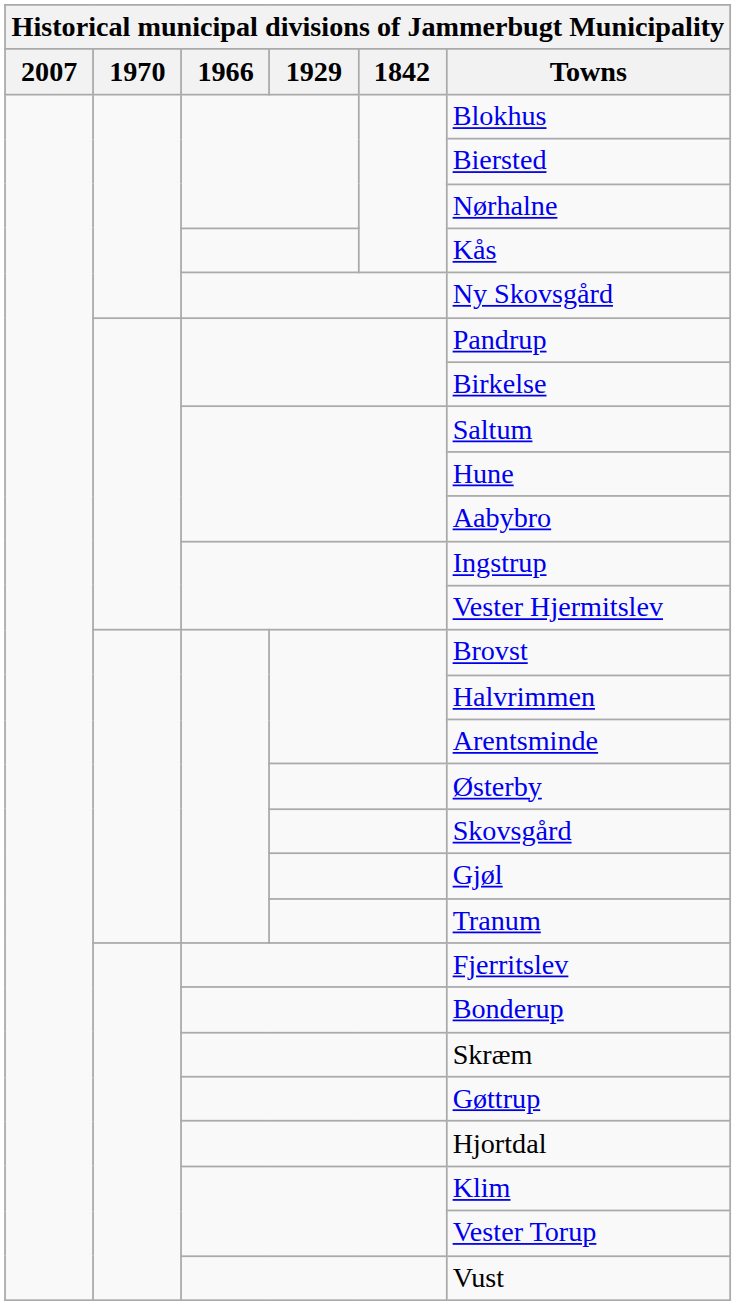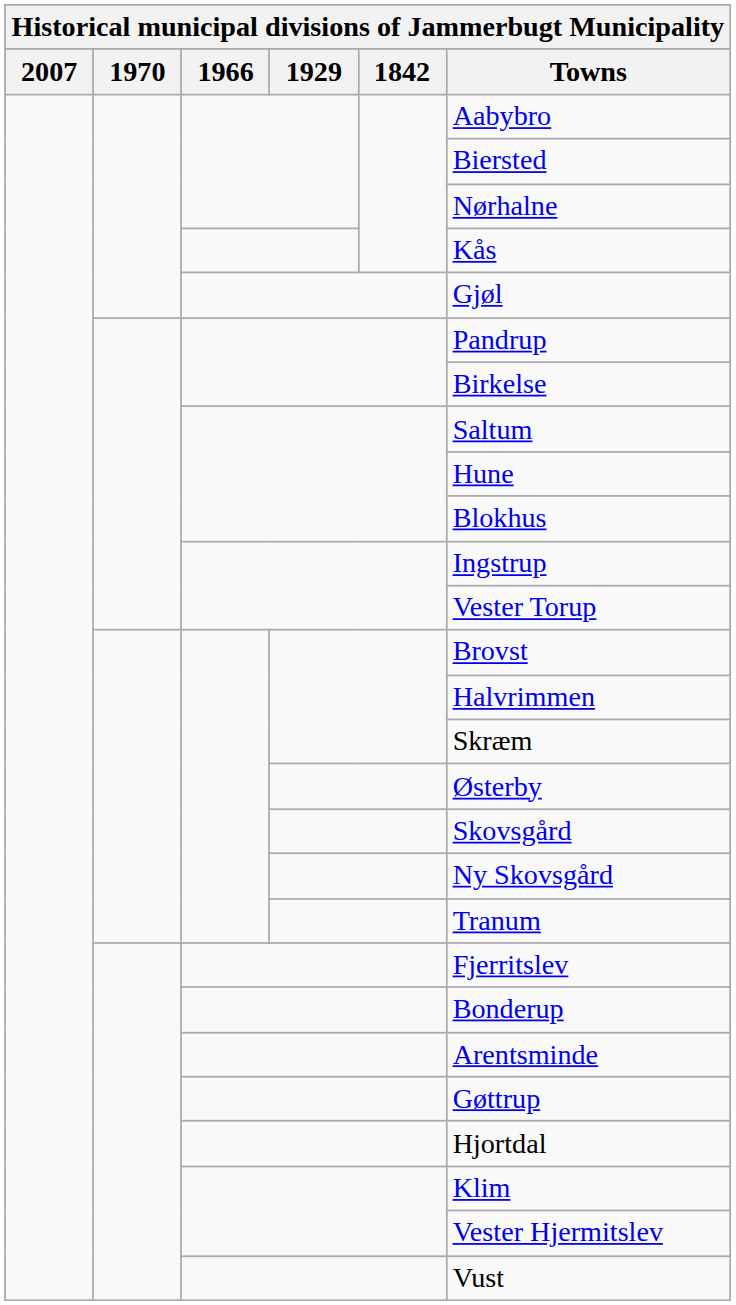(500, 116) Blokhus -> (502, 116) Aabybro
(533, 294) Ny Skovsgård -> (478, 294) Gjøl
(502, 518) Aabybro -> (500, 518) Blokhus
(558, 607) Vester Hjermitslev -> (525, 607) Vester Torup
(525, 741) Arentsminde -> (493, 741) Skræm
(478, 875) Gjøl -> (533, 875) Ny Skovsgård
(493, 1054) Skræm -> (525, 1054) Arentsminde
(525, 1232) Vester Torup -> (558, 1232) Vester Hjermitslev
